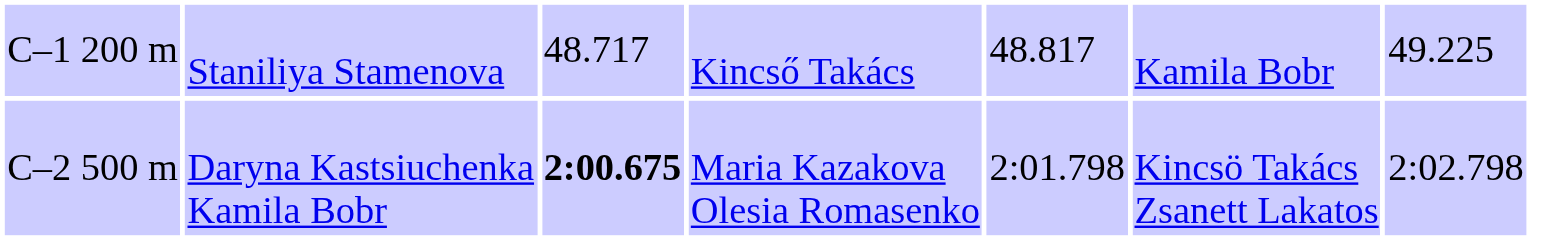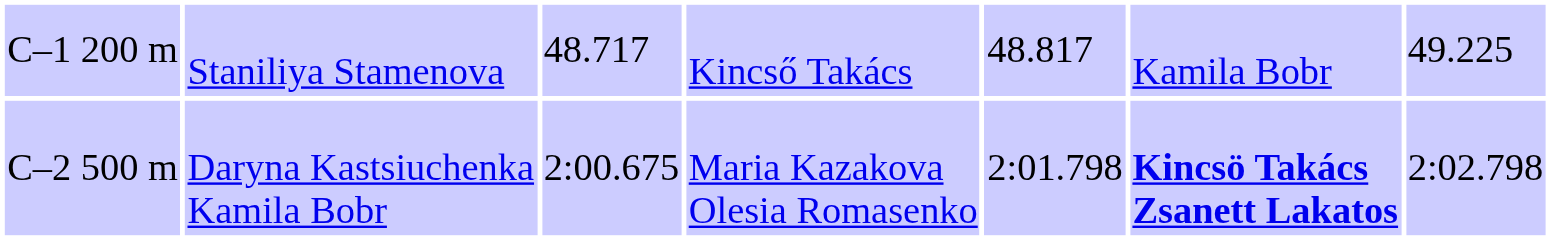(612, 167) bold -> (611, 167) normal
(1257, 188) normal -> (1265, 188) bold
